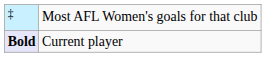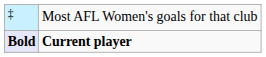(82, 41) normal -> (87, 41) bold
